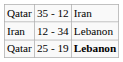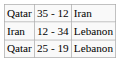(95, 48) bold -> (93, 48) normal
